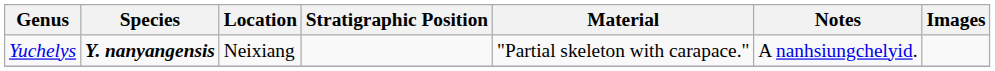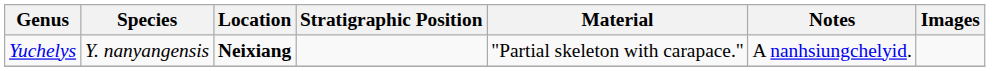(150, 50) bold -> (147, 50) normal
(259, 50) normal -> (255, 50) bold
